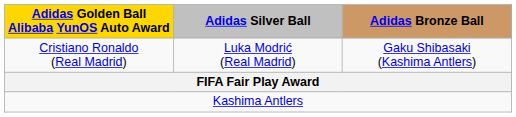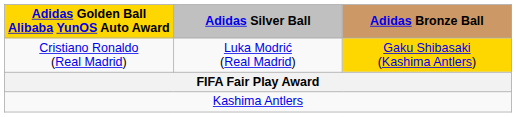(427, 55) no background -> (427, 55) gold background
